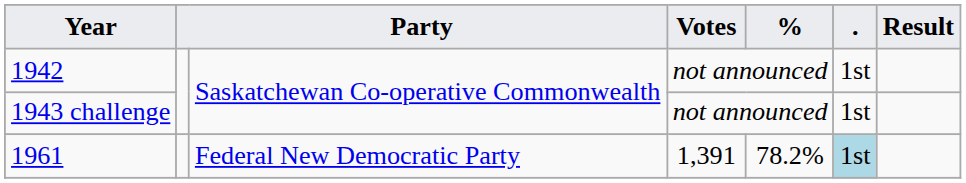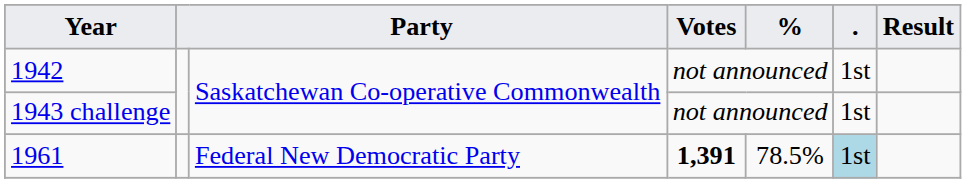(706, 156) normal -> (706, 156) bold
(790, 156) 78.2% -> (790, 156) 78.5%
